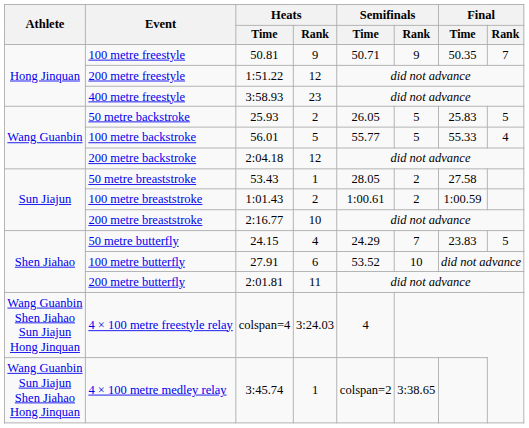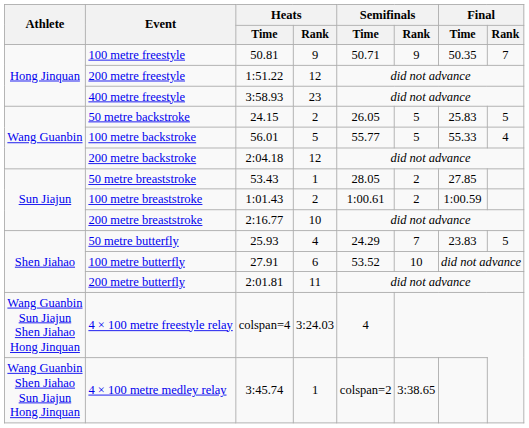(264, 117) 25.93 -> (264, 117) 24.15
(463, 179) 27.58 -> (463, 179) 27.85
(264, 241) 24.15 -> (264, 241) 25.93
(45, 325) Wang Guanbin Shen Jiahao Sun Jiajun Hong Jinquan -> (45, 325) Wang Guanbin Sun Jiajun Shen Jiahao Hong Jinquan
(45, 390) Wang Guanbin Sun Jiajun Shen Jiahao Hong Jinquan -> (45, 390) Wang Guanbin Shen Jiahao Sun Jiajun Hong Jinquan
